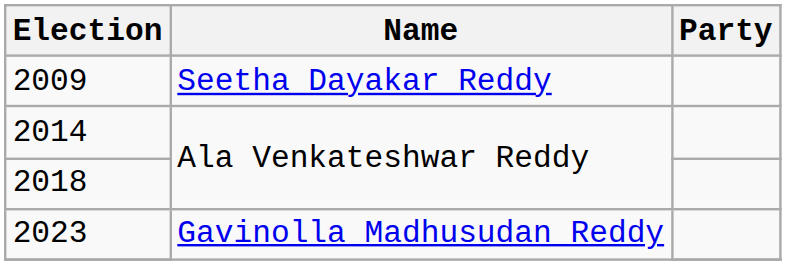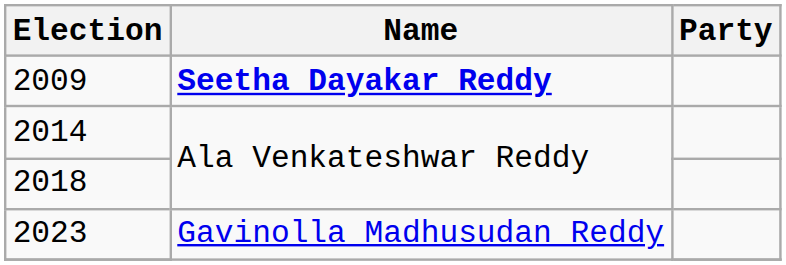(365, 81) normal -> (365, 81) bold
